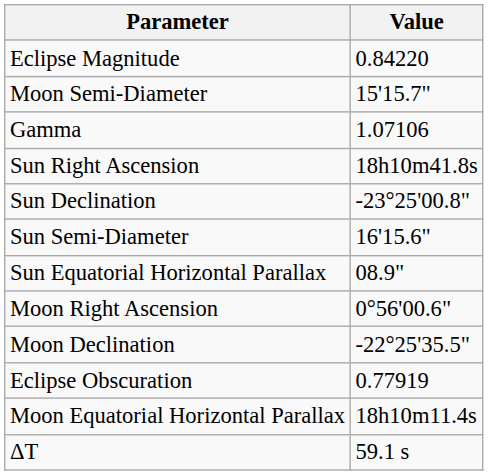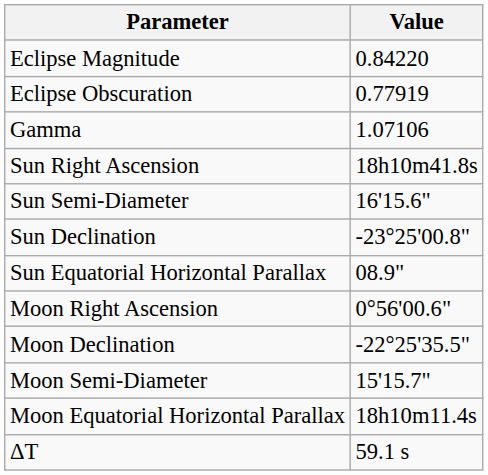rows swapped: (101, 380) <-> (109, 93)
rows swapped: (83, 201) <-> (99, 237)
